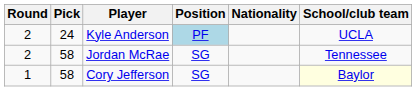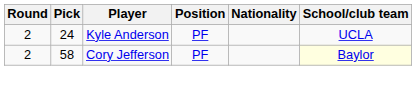(200, 34) lightblue background -> (200, 34) no background
- row: (128, 55)
(28, 75) 1 -> (28, 55) 2
(200, 75) SG -> (200, 55) PF
